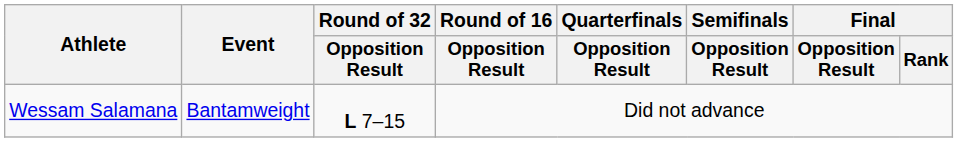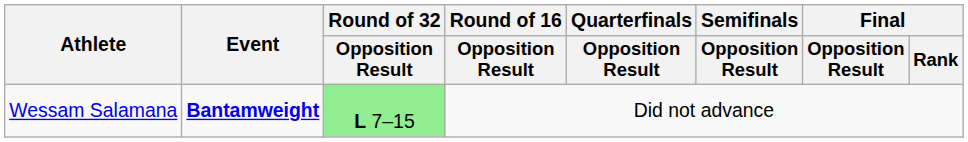(248, 111) normal -> (253, 111) bold
(375, 122) no background -> (384, 122) lightgreen background
